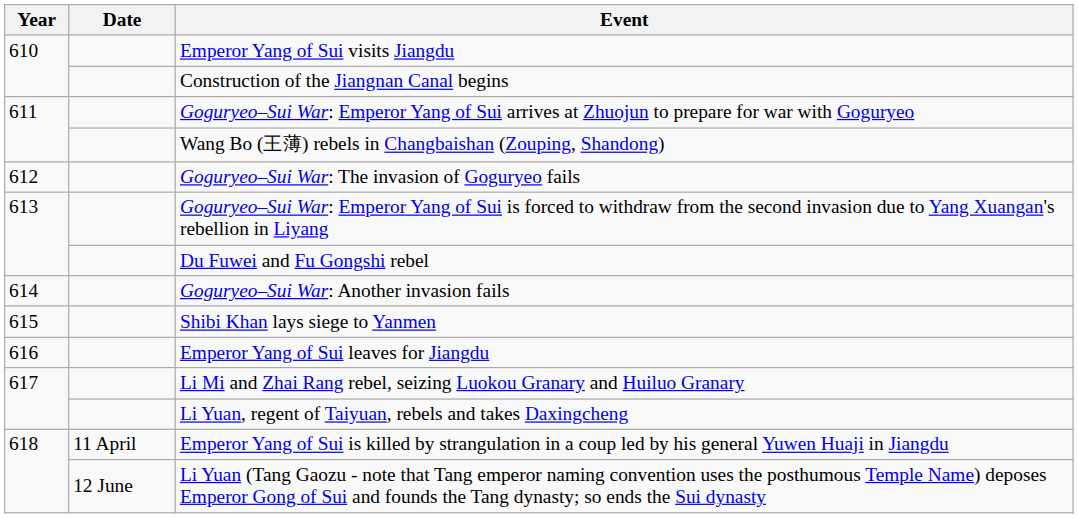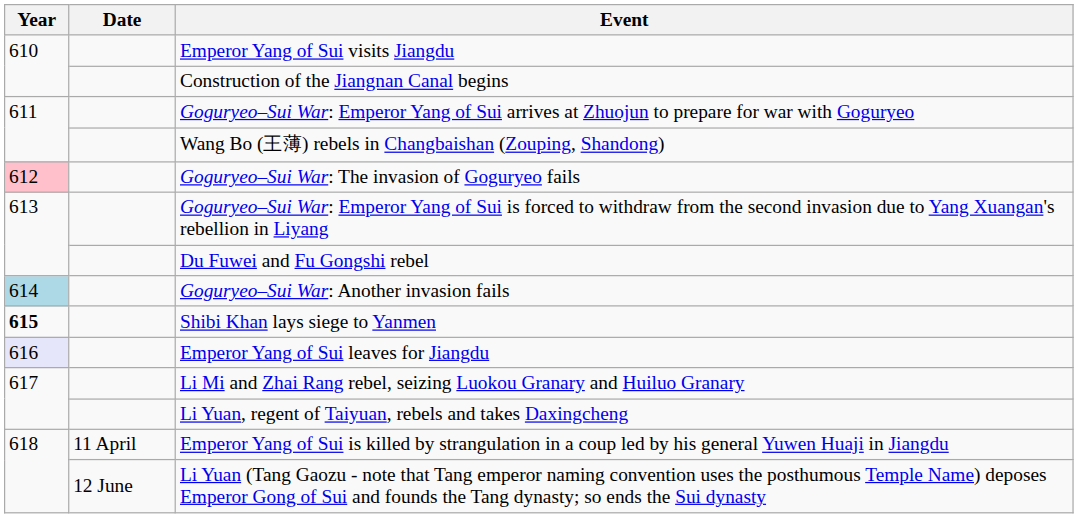(24, 177) no background -> (24, 177) pink background
(24, 290) no background -> (24, 290) lightblue background
(24, 321) normal -> (24, 321) bold
(24, 352) no background -> (24, 352) lavender background
